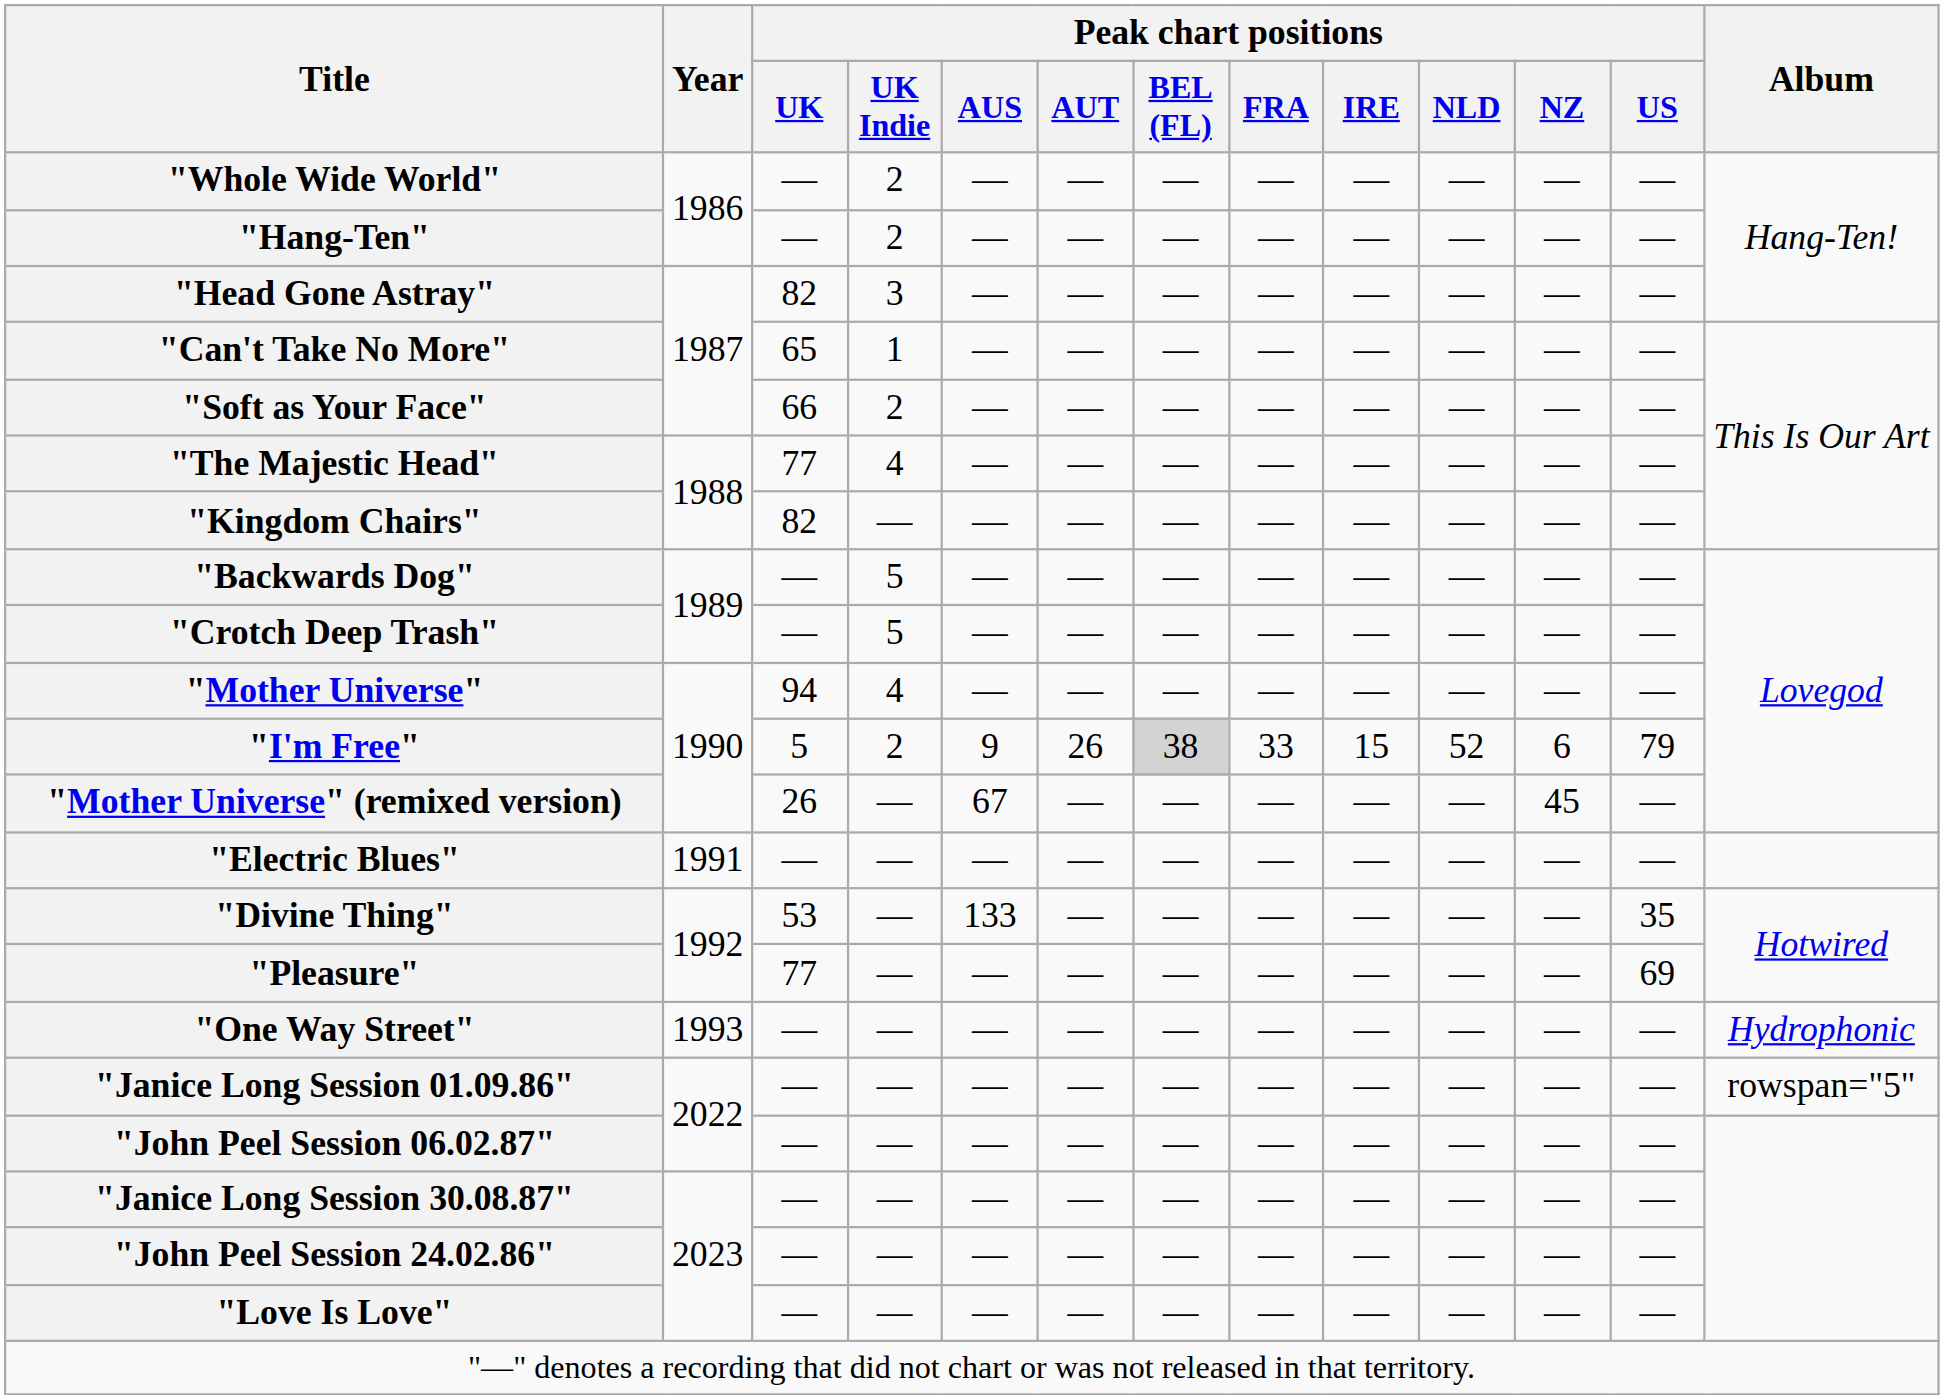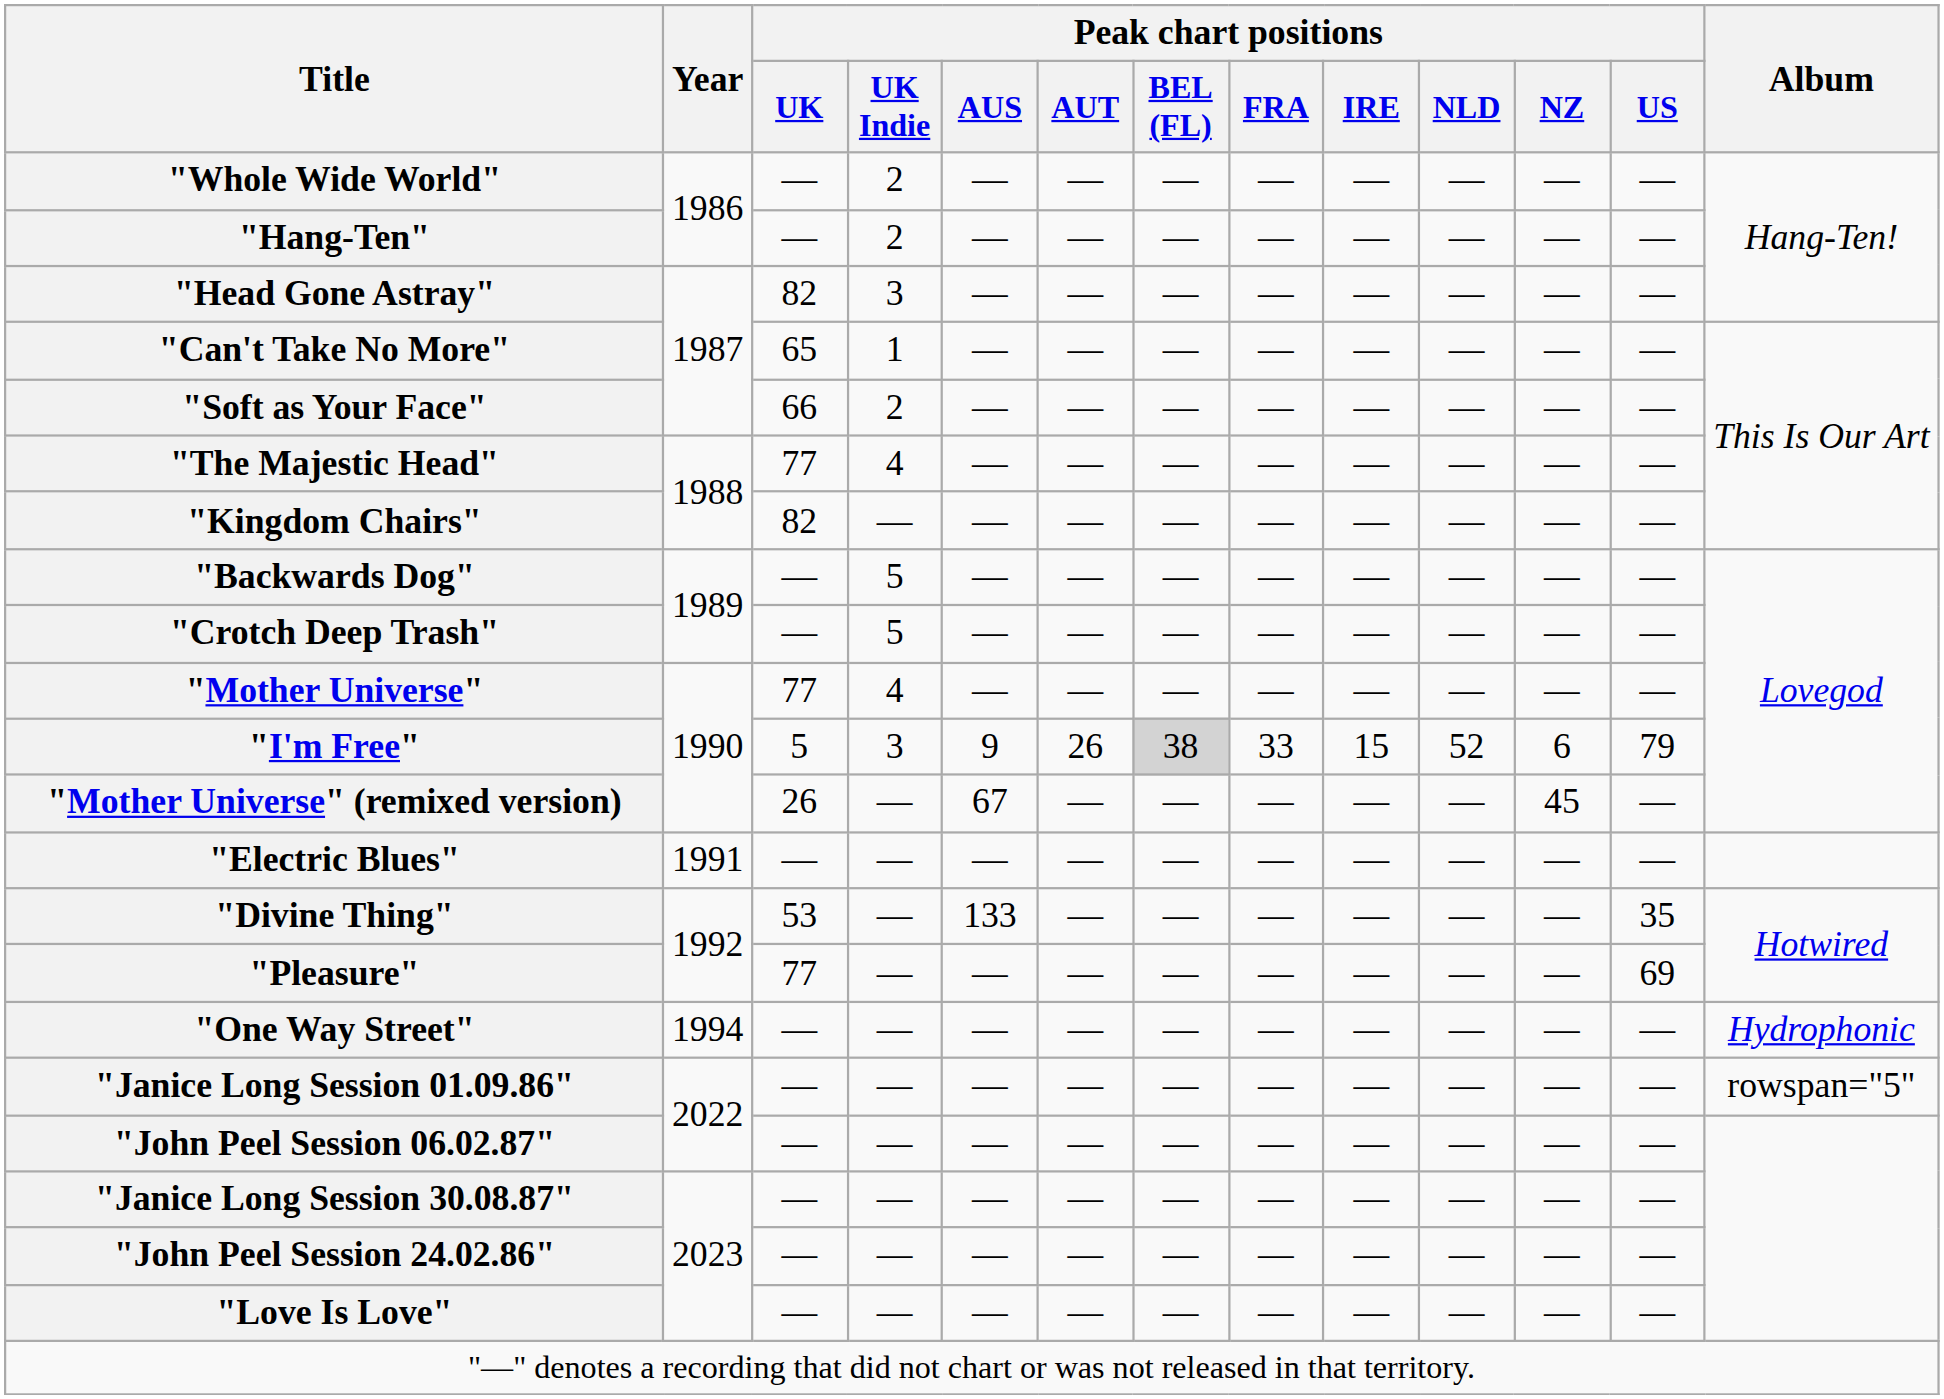(799, 689) 94 -> (799, 689) 77
(895, 746) 2 -> (895, 746) 3
(708, 1029) 1993 -> (708, 1029) 1994
